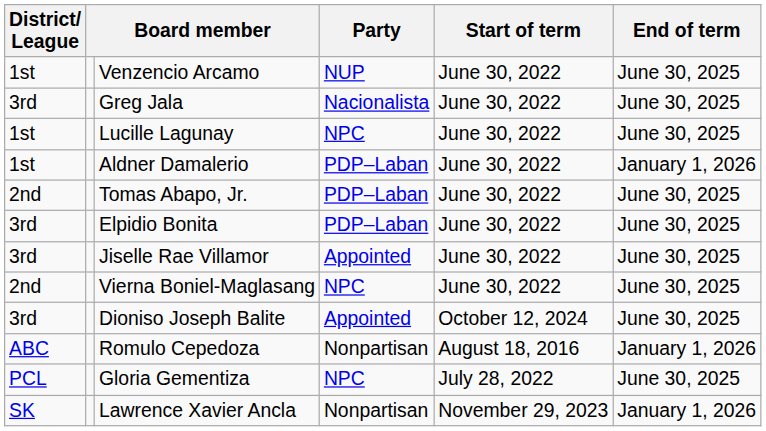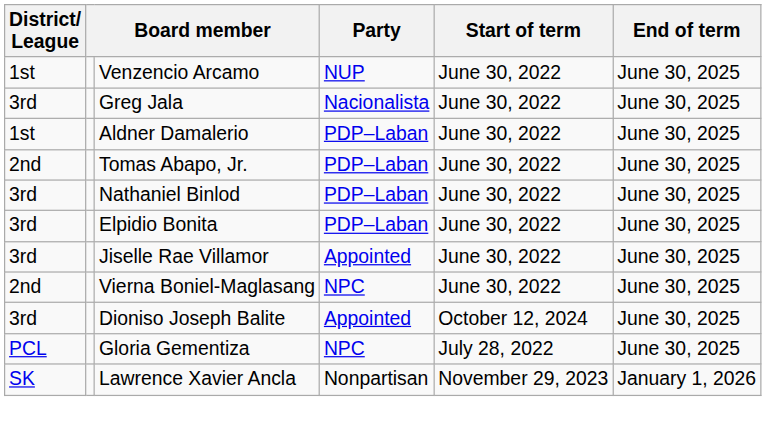- row: (166, 133)
(687, 164) January 1, 2026 -> (679, 133) June 30, 2025
+ row: (170, 195)
- row: (179, 348)
